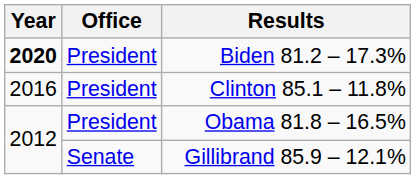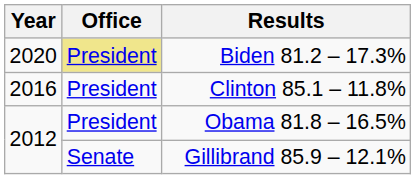(33, 55) bold -> (33, 55) normal
(112, 55) no background -> (112, 55) khaki background
